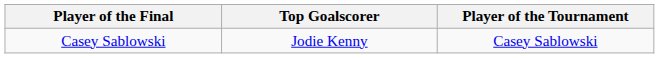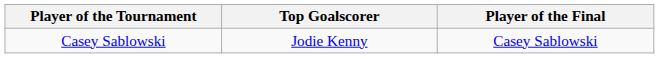columns swapped: (545, 16) <-> (113, 16)
